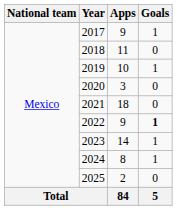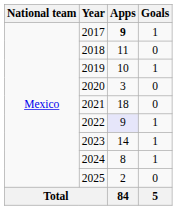(123, 31) normal -> (123, 31) bold
(123, 123) no background -> (123, 123) lavender background
(155, 123) bold -> (155, 123) normal
